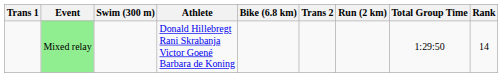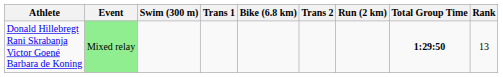columns swapped: (197, 13) <-> (23, 13)
(430, 47) normal -> (430, 47) bold
(484, 47) 14 -> (484, 47) 13
